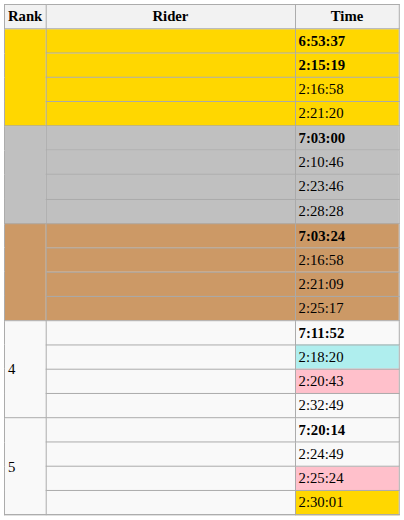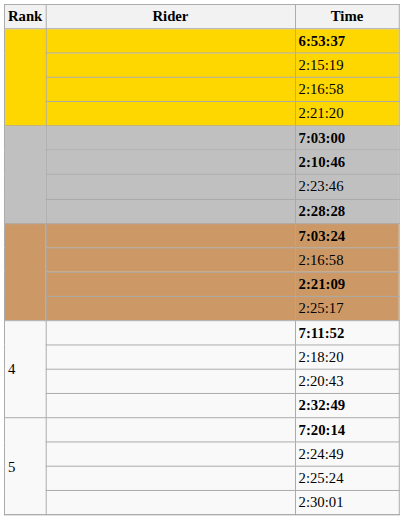(322, 65) bold -> (321, 65) normal
(321, 162) normal -> (322, 162) bold
(321, 211) normal -> (322, 211) bold
(321, 284) normal -> (322, 284) bold
(321, 357) paleturquoise background -> (321, 357) no background
(321, 381) pink background -> (321, 381) no background
(321, 405) normal -> (322, 405) bold
(321, 478) pink background -> (321, 478) no background
(321, 503) gold background -> (321, 503) no background
